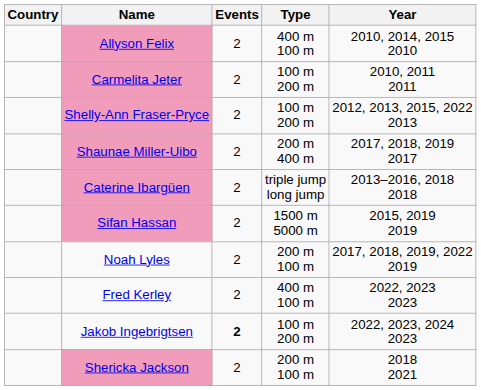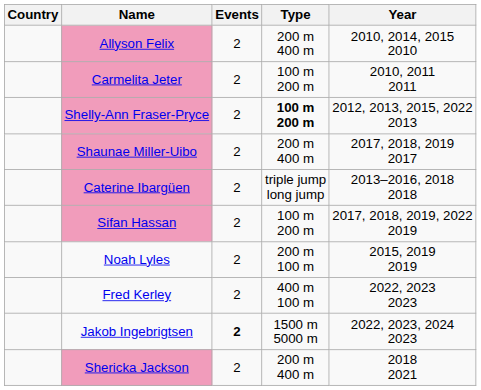(296, 43) 400 m 100 m -> (296, 43) 200 m 400 m
(296, 115) normal -> (296, 115) bold
(296, 223) 1500 m 5000 m -> (296, 223) 100 m 200 m
(402, 223) 2015, 2019 2019 -> (402, 223) 2017, 2018, 2019, 2022 2019
(402, 259) 2017, 2018, 2019, 2022 2019 -> (402, 259) 2015, 2019 2019
(296, 331) 100 m 200 m -> (296, 331) 1500 m 5000 m
(296, 367) 200 m 100 m -> (296, 367) 200 m 400 m
